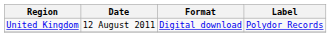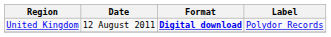(201, 25) normal -> (201, 25) bold
